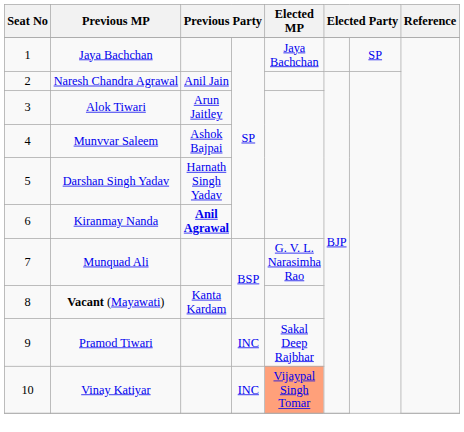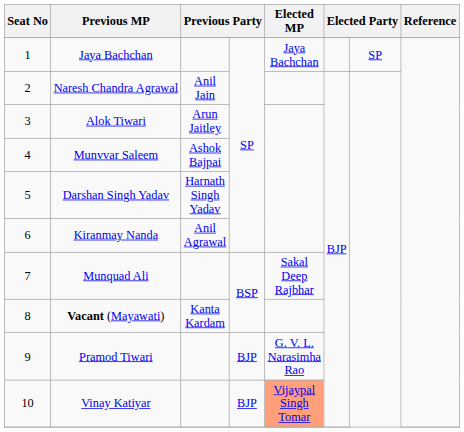(206, 221) bold -> (205, 235) normal
(294, 261) G. V. L. Narasimha Rao -> (294, 275) Sakal Deep Rajbhar
(248, 342) INC -> (247, 356) BJP
(294, 342) Sakal Deep Rajbhar -> (294, 356) G. V. L. Narasimha Rao
(248, 389) INC -> (247, 403) BJP
